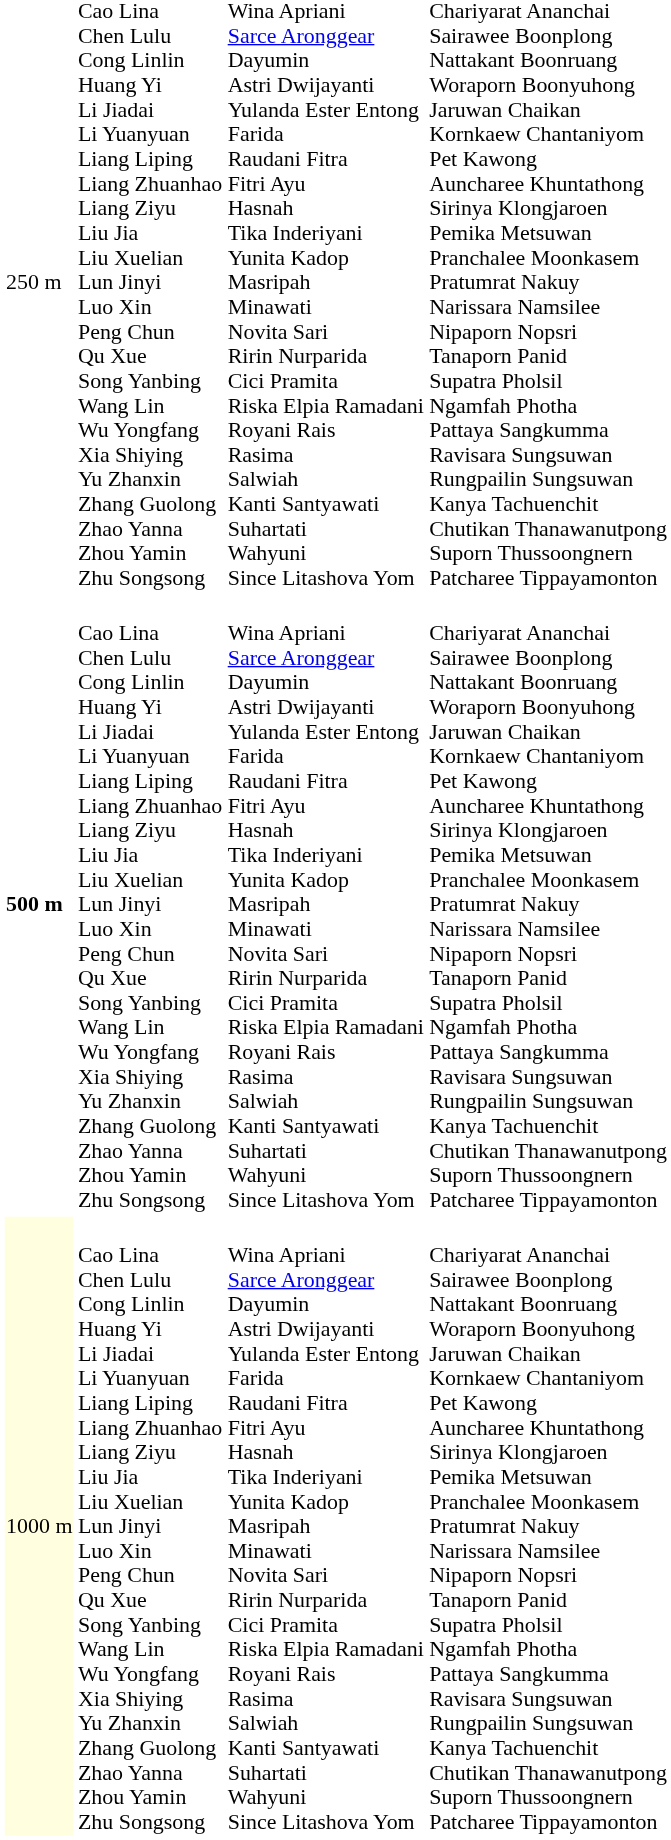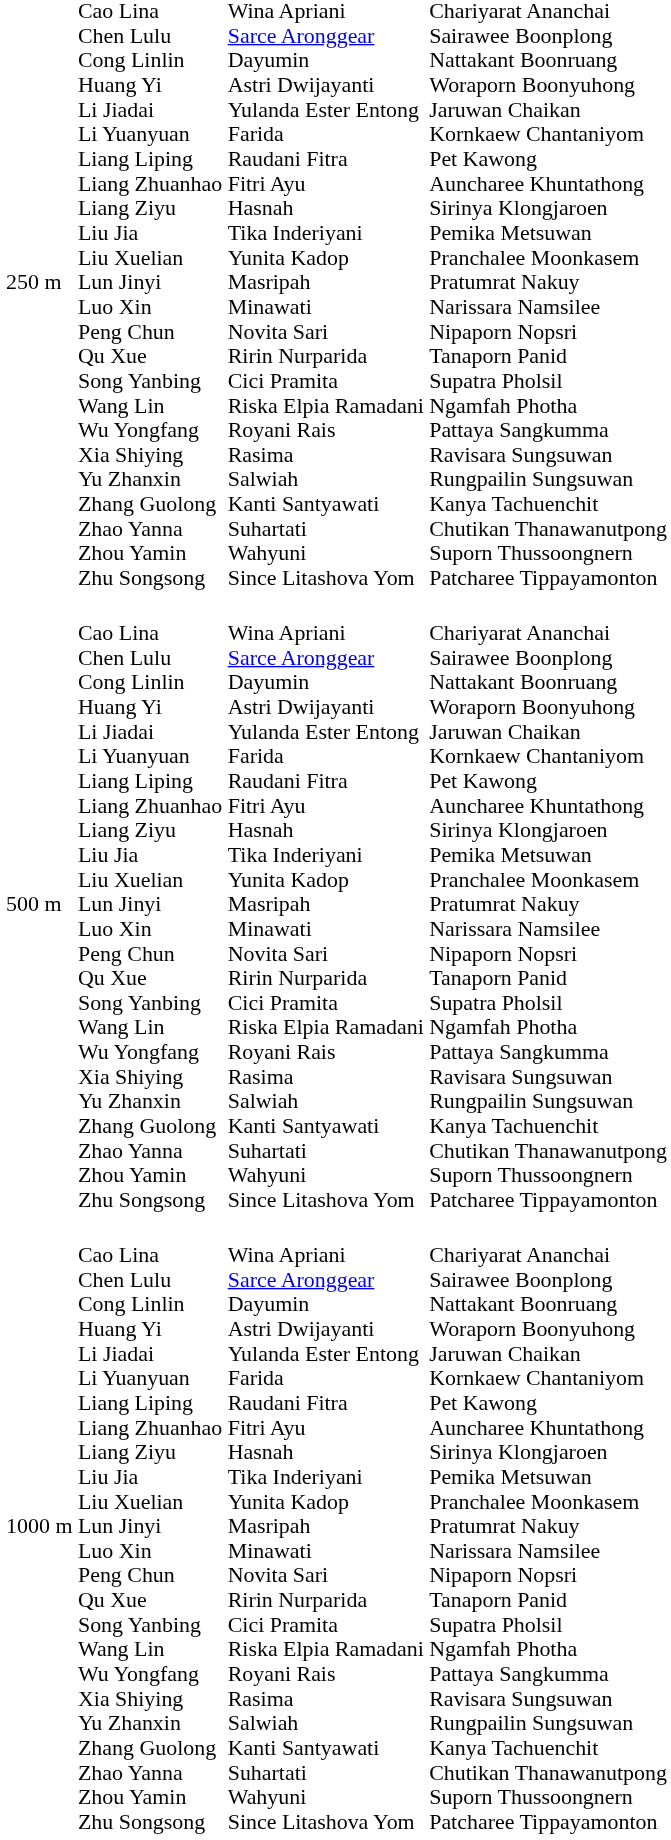(34, 904) bold -> (34, 904) normal
(39, 1526) lightyellow background -> (39, 1526) no background
